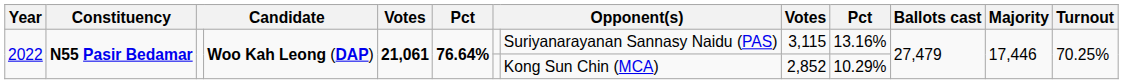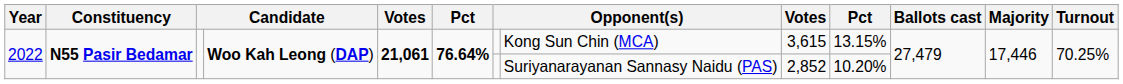(641, 42) Suriyanarayanan Sannasy Naidu (PAS) -> (581, 42) Kong Sun Chin (MCA)
(807, 42) 3,115 -> (807, 42) 3,615
(860, 42) 13.16% -> (860, 42) 13.15%
(581, 66) Kong Sun Chin (MCA) -> (641, 66) Suriyanarayanan Sannasy Naidu (PAS)
(860, 66) 10.29% -> (860, 66) 10.20%
